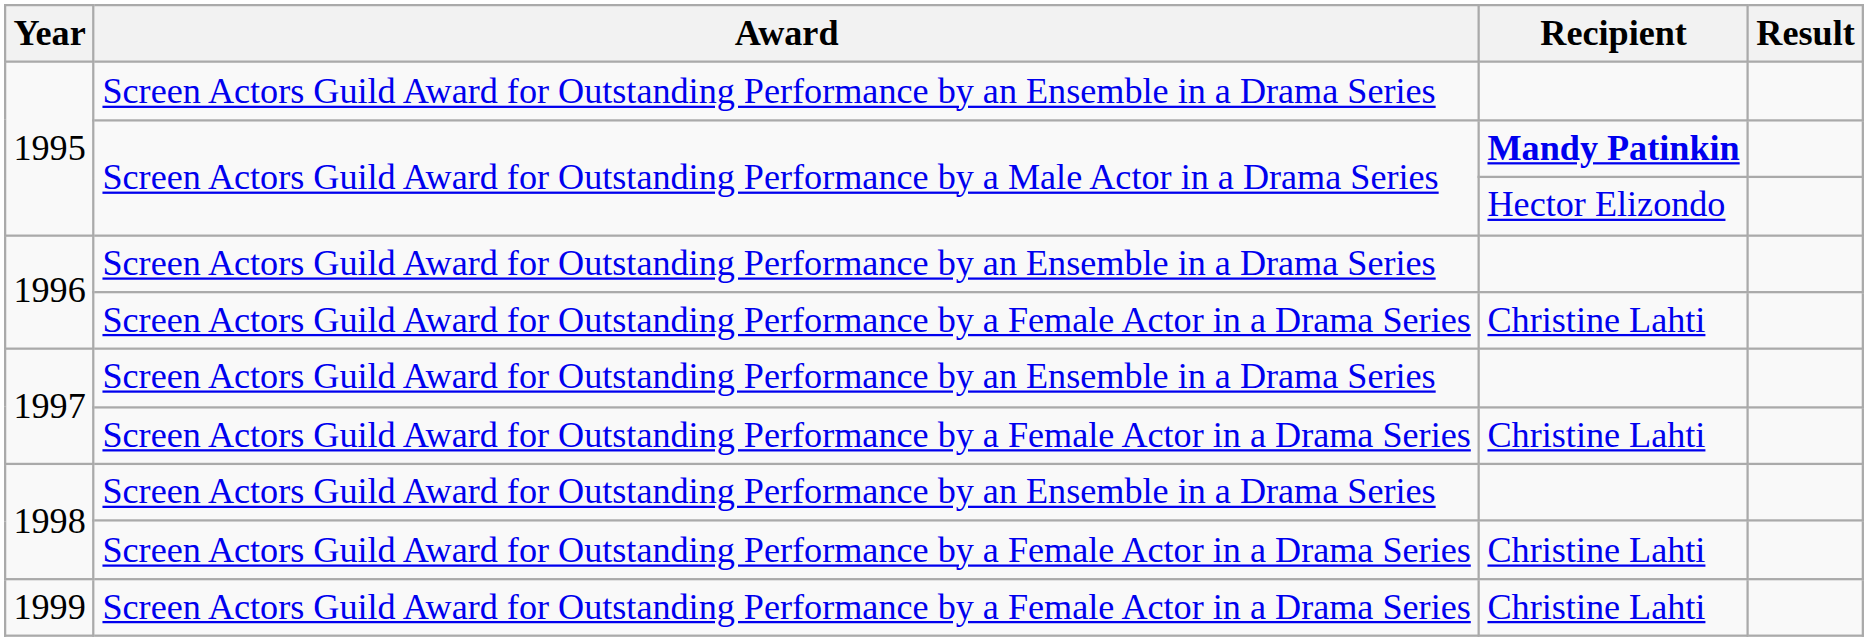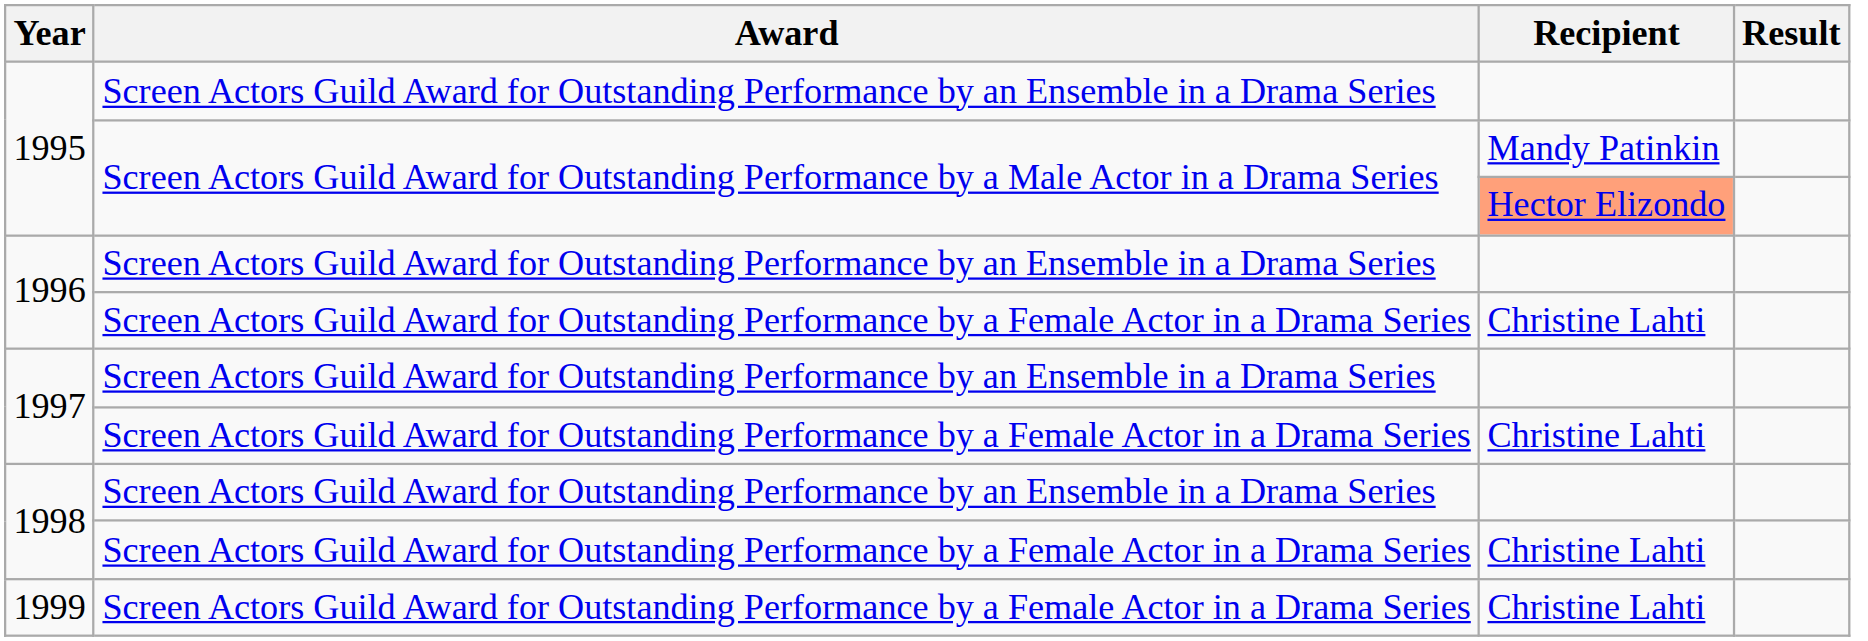(1614, 147) bold -> (1603, 147) normal
(1606, 205) no background -> (1606, 205) lightsalmon background
